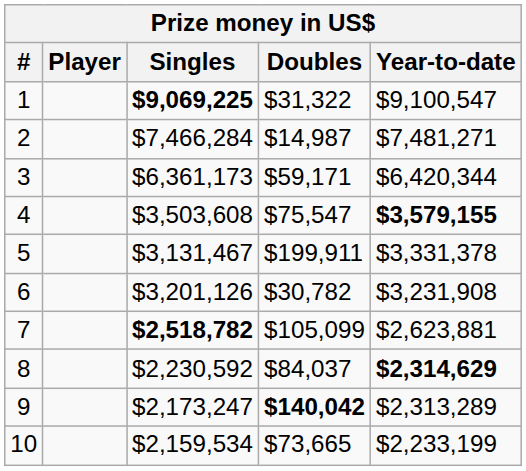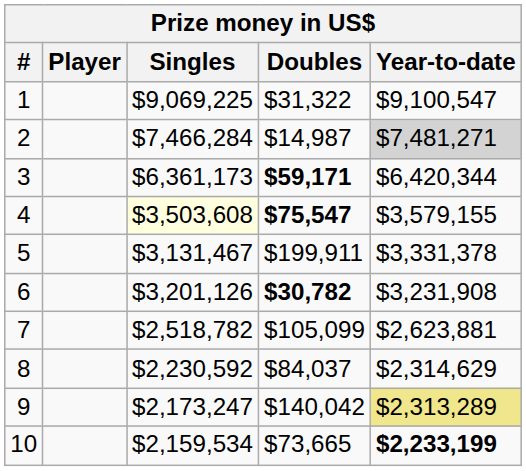(192, 100) bold -> (192, 100) normal
(436, 138) no background -> (436, 138) lightgrey background
(308, 176) normal -> (308, 176) bold
(192, 215) no background -> (192, 215) lightyellow background
(308, 215) normal -> (308, 215) bold
(436, 215) bold -> (436, 215) normal
(308, 291) normal -> (308, 291) bold
(192, 330) bold -> (192, 330) normal
(436, 368) bold -> (436, 368) normal
(314, 406) bold -> (314, 406) normal
(436, 406) no background -> (436, 406) khaki background
(436, 445) normal -> (436, 445) bold
